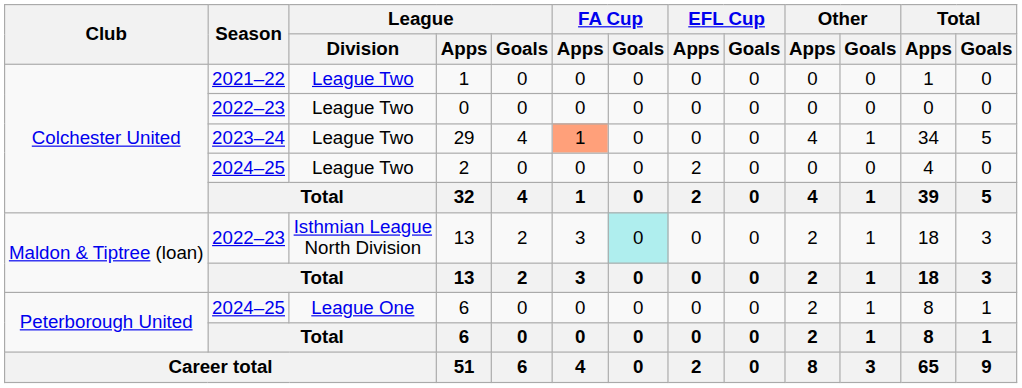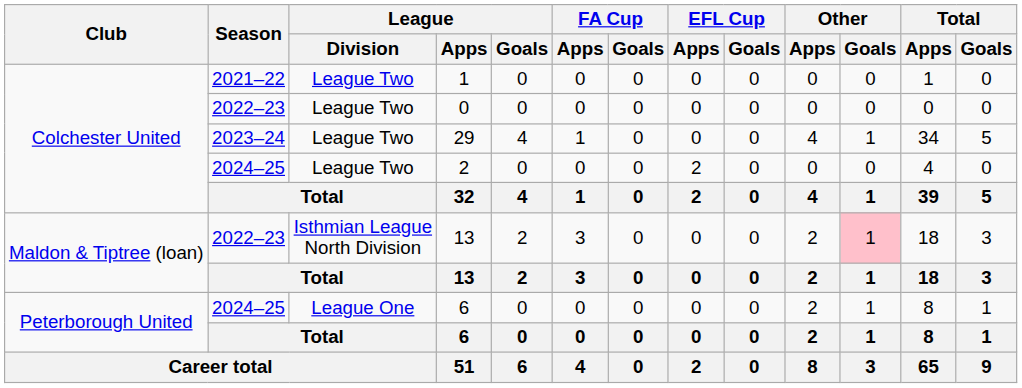(580, 138) lightsalmon background -> (580, 138) no background
(638, 237) paleturquoise background -> (638, 237) no background
(870, 237) no background -> (870, 237) pink background
